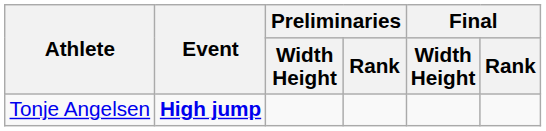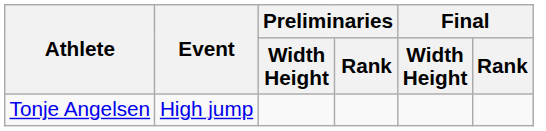(211, 110) bold -> (207, 110) normal
